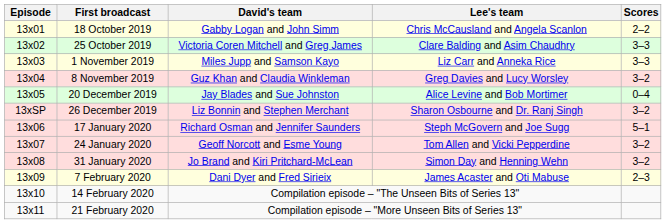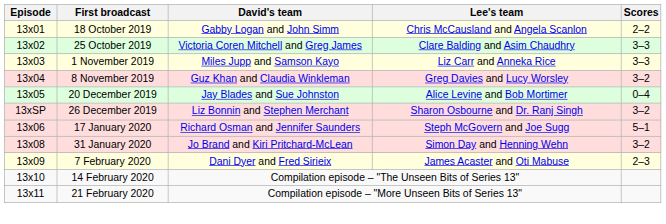- row: (113, 144)
